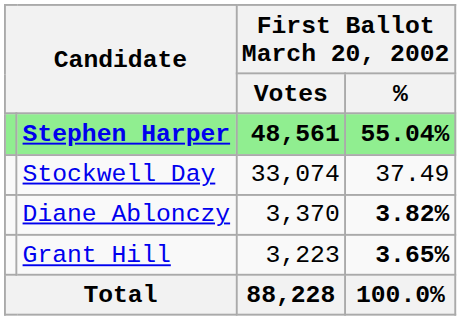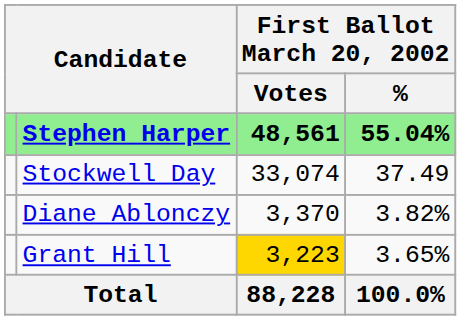(412, 215) bold -> (412, 215) normal
(303, 255) no background -> (303, 255) gold background
(412, 255) bold -> (412, 255) normal
